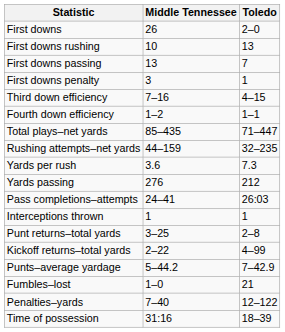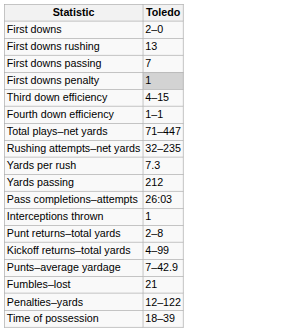- column: (191, 13)
(245, 81) no background -> (148, 81) lightgrey background
